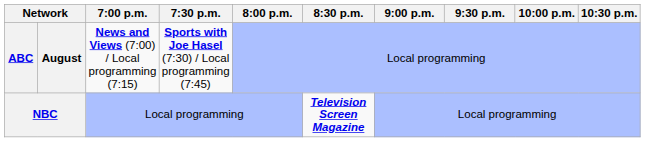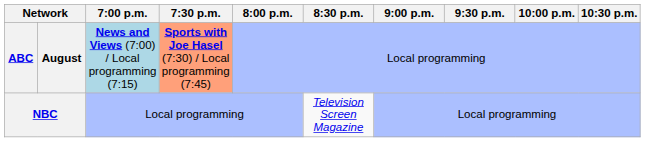(123, 57) no background -> (123, 57) lightblue background
(196, 57) no background -> (196, 57) lightsalmon background
(338, 114) bold -> (338, 114) normal
